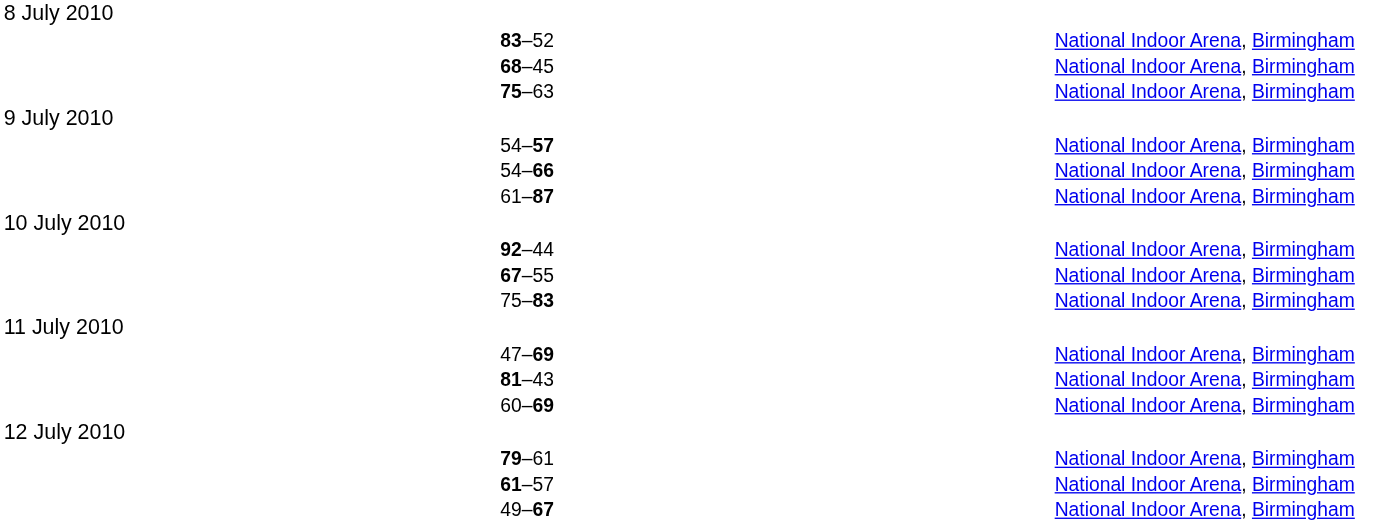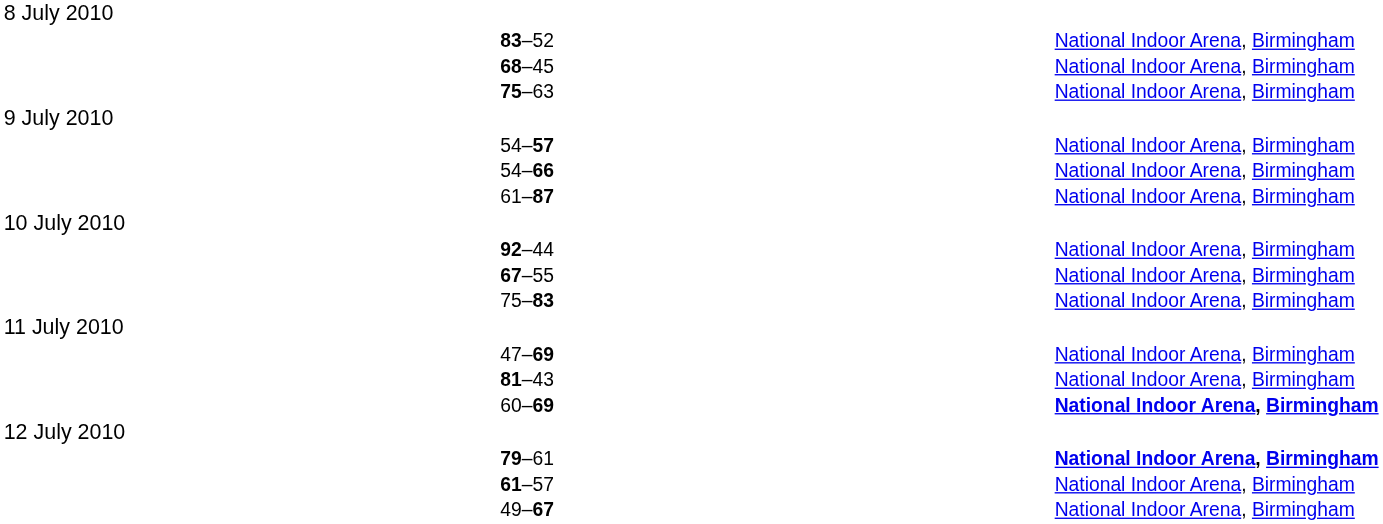(1205, 405) normal -> (1217, 405) bold
(1205, 459) normal -> (1217, 459) bold
